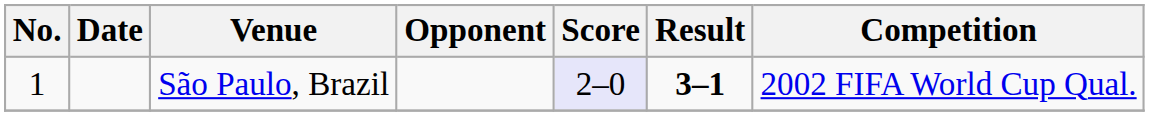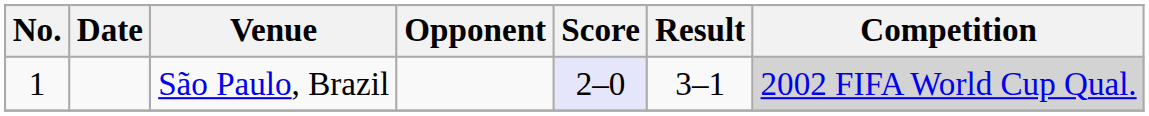(700, 83) bold -> (700, 83) normal
(949, 83) no background -> (949, 83) lightgrey background
